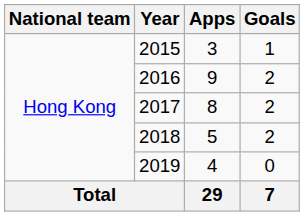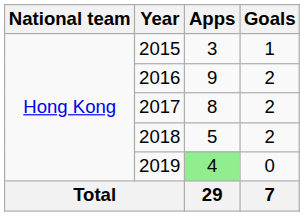(212, 166) no background -> (212, 166) lightgreen background
